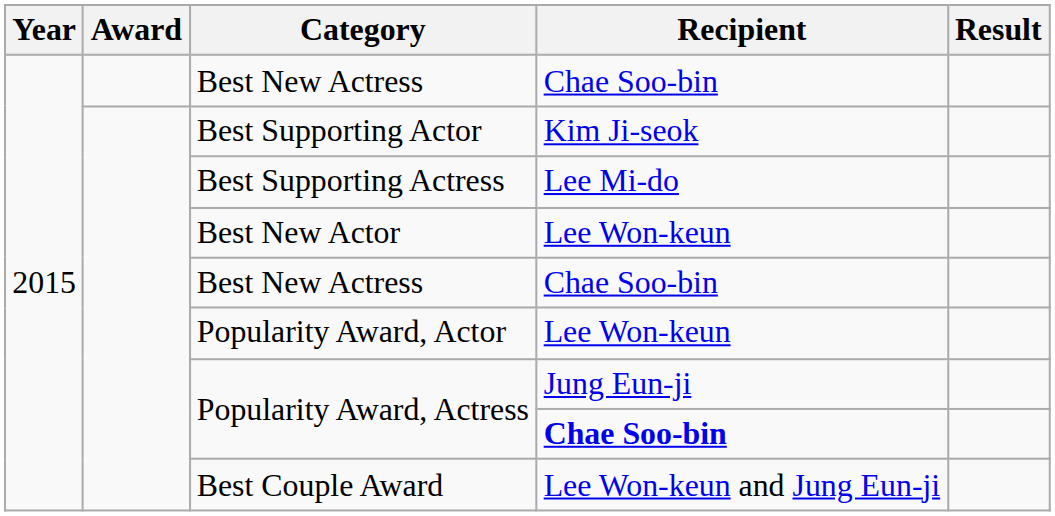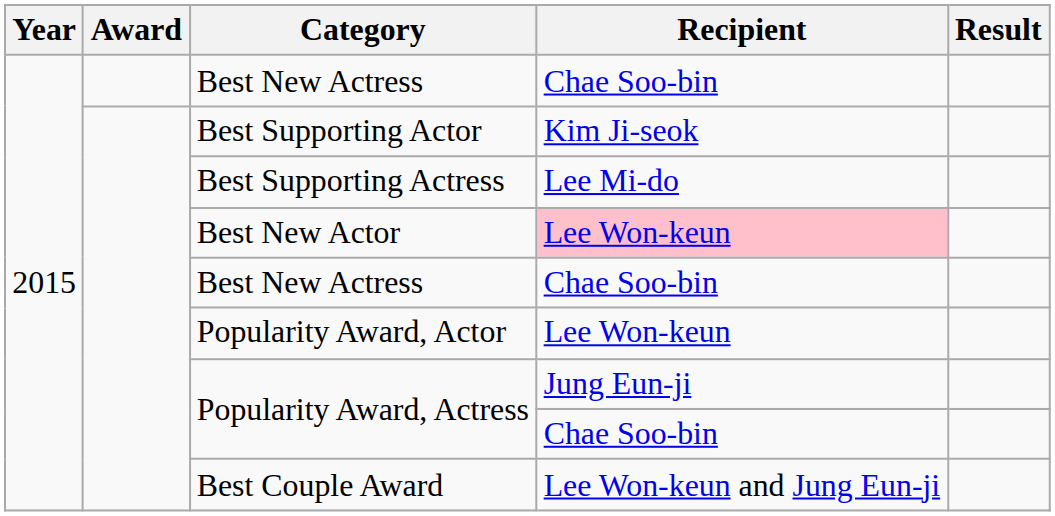(637, 231) no background -> (637, 231) pink background
(635, 433) bold -> (631, 433) normal
